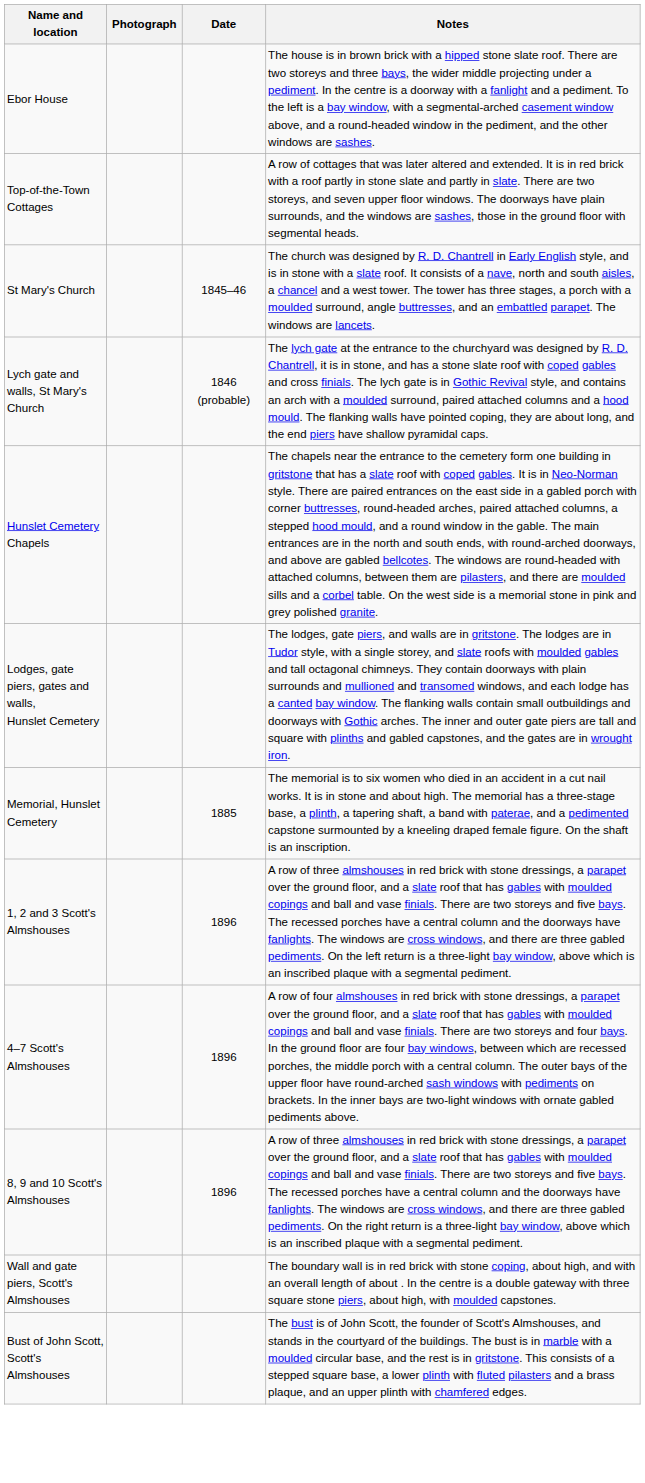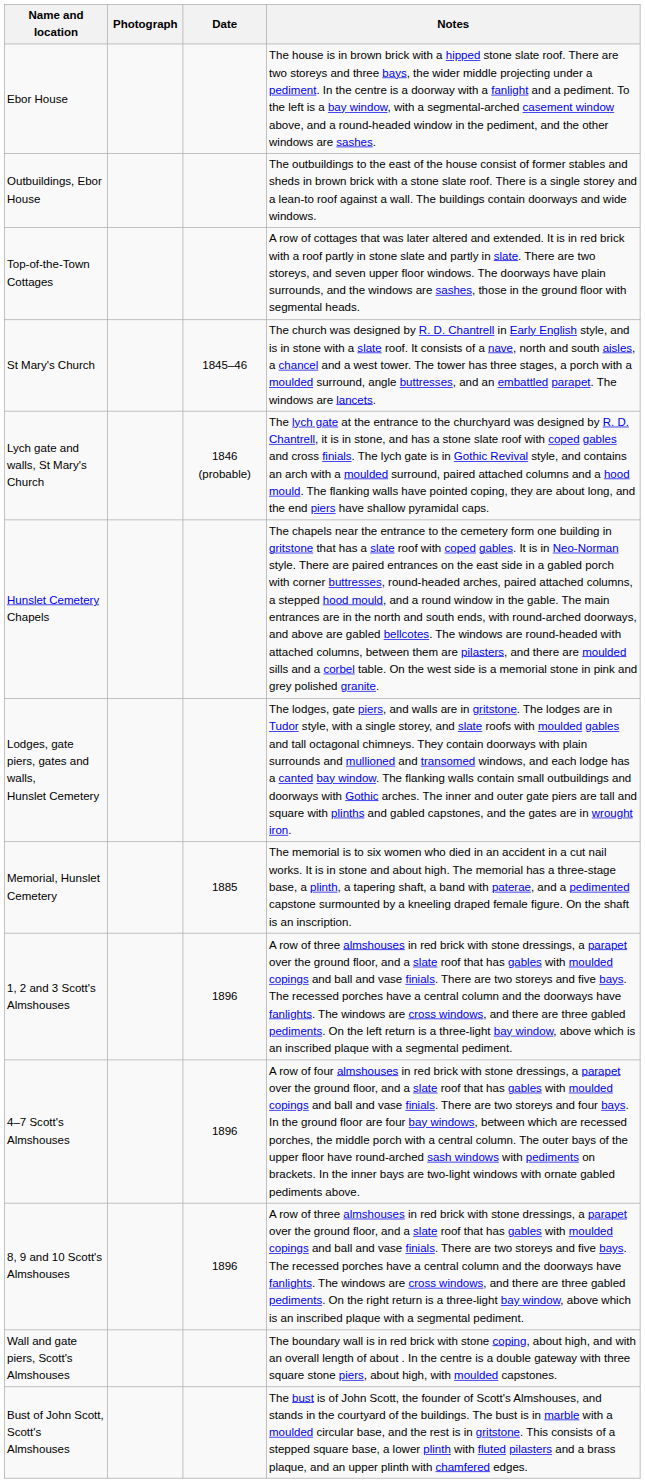+ row: (54, 190)
